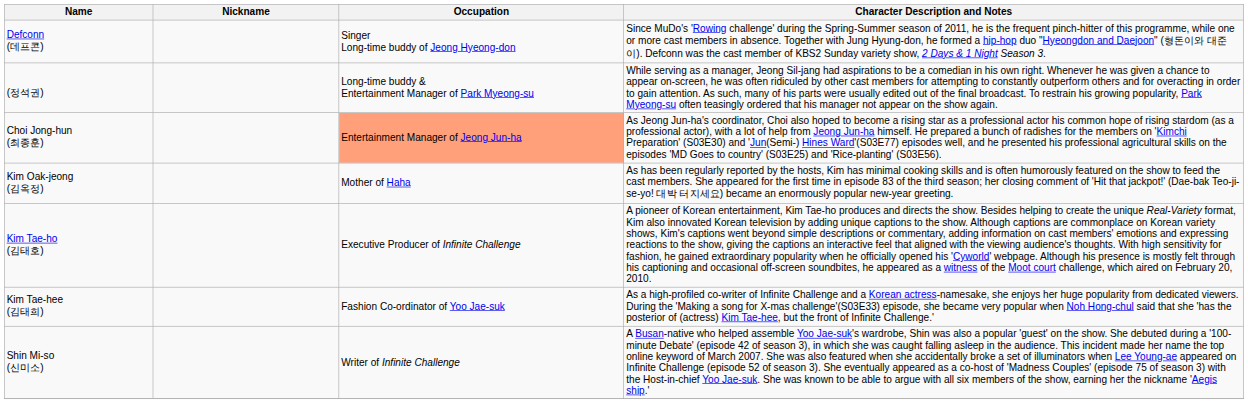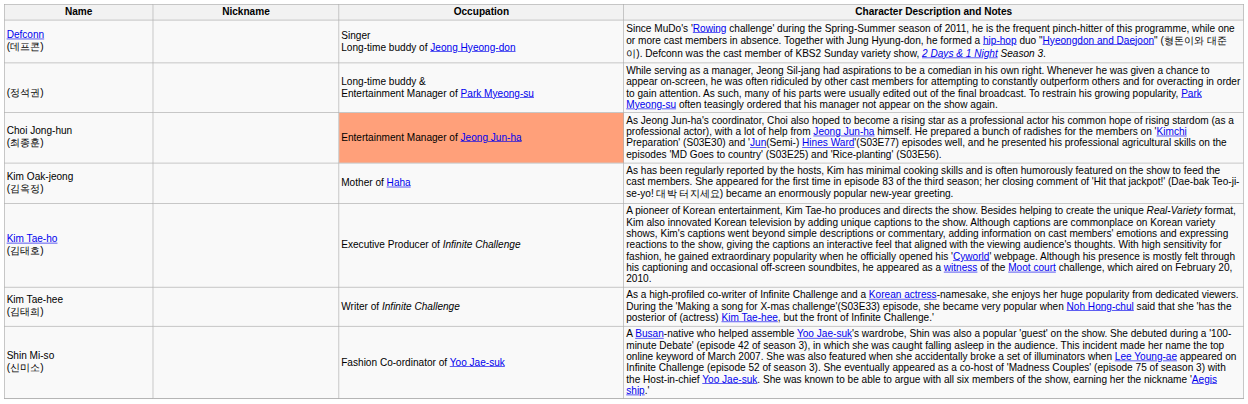(423, 306) Fashion Co-ordinator of Yoo Jae-suk -> (401, 306) Writer of Infinite Challenge
(401, 362) Writer of Infinite Challenge -> (423, 362) Fashion Co-ordinator of Yoo Jae-suk
